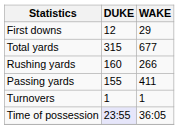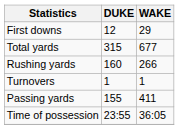rows swapped: (40, 81) <-> (31, 98)
(117, 115) lavender background -> (117, 115) no background
